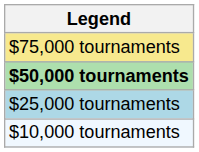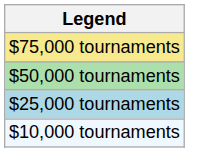(99, 76) bold -> (94, 76) normal
